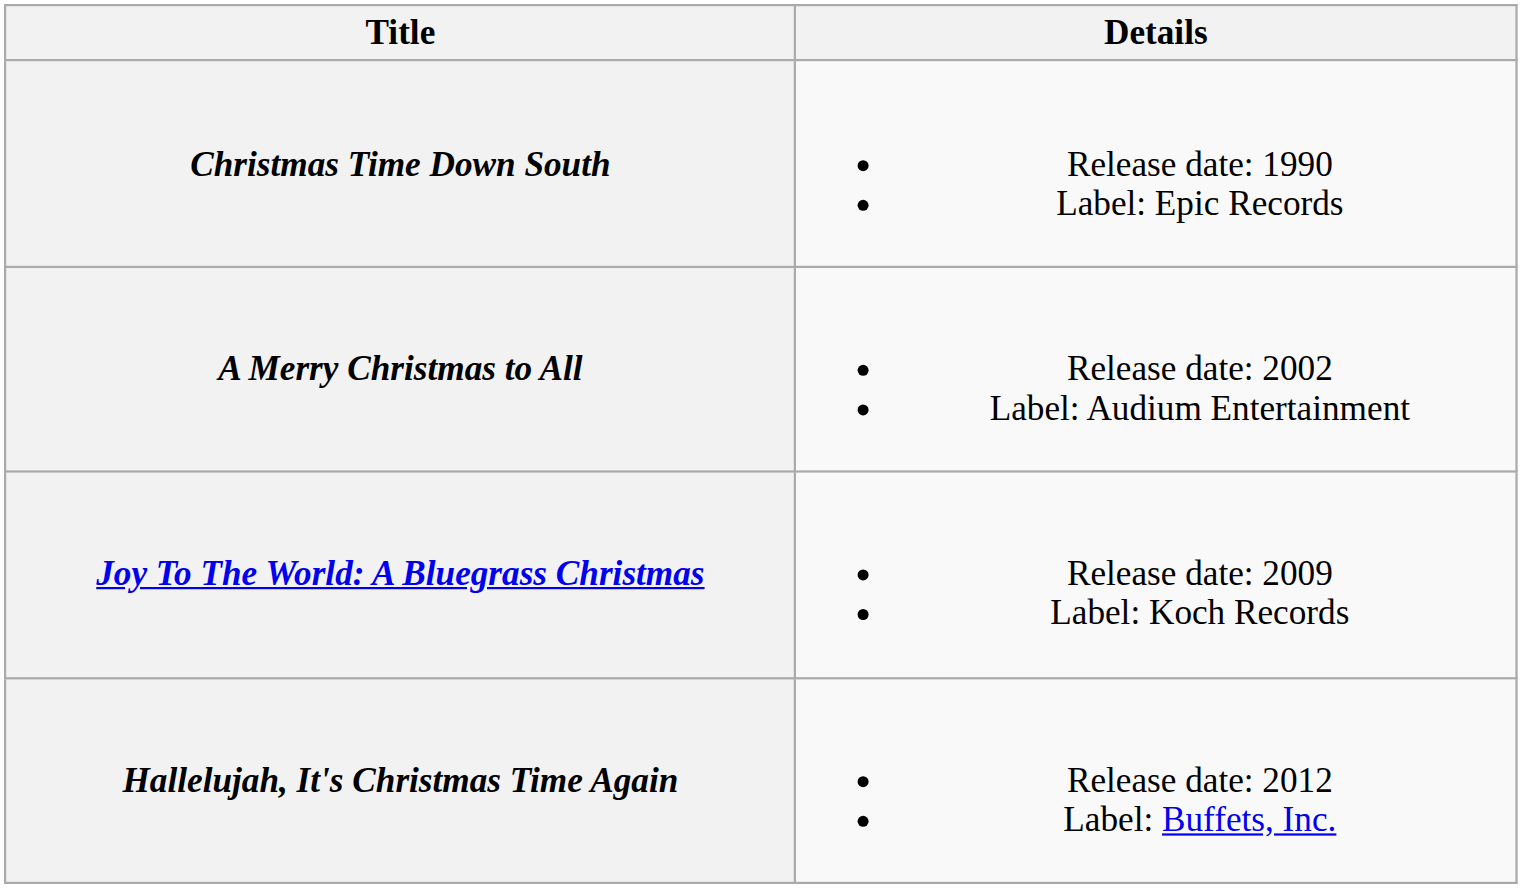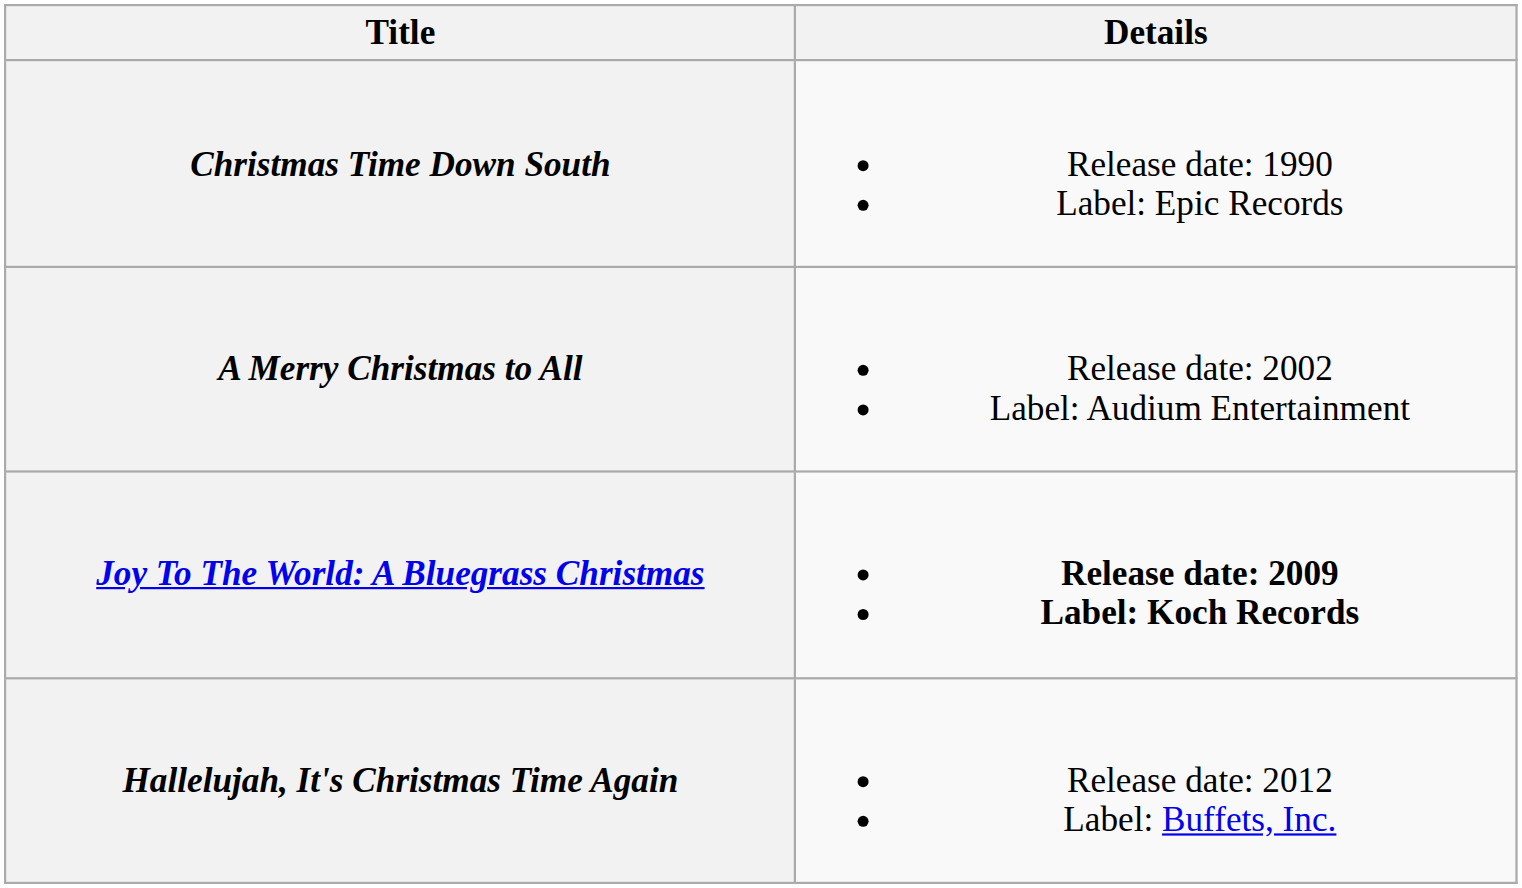(1156, 594) normal -> (1156, 594) bold
